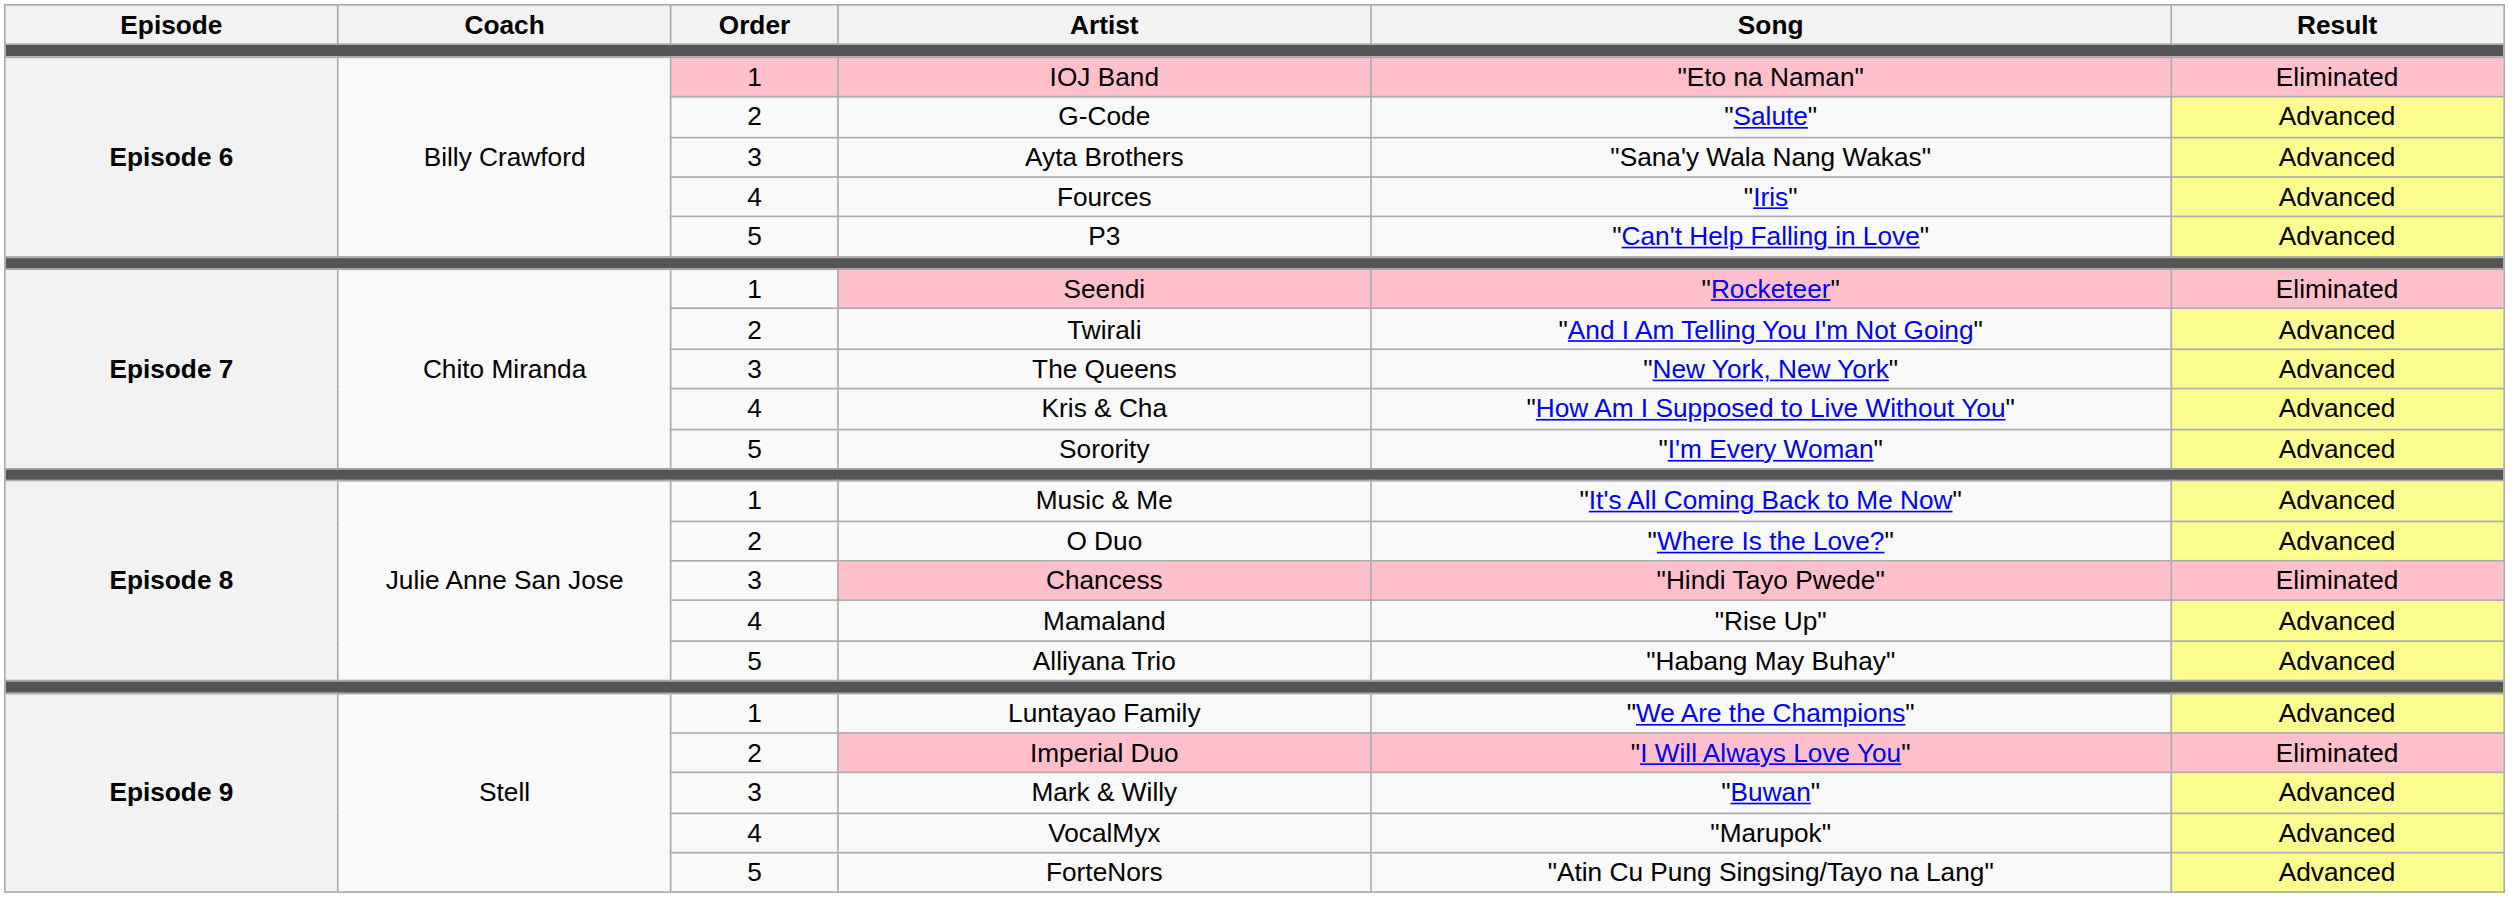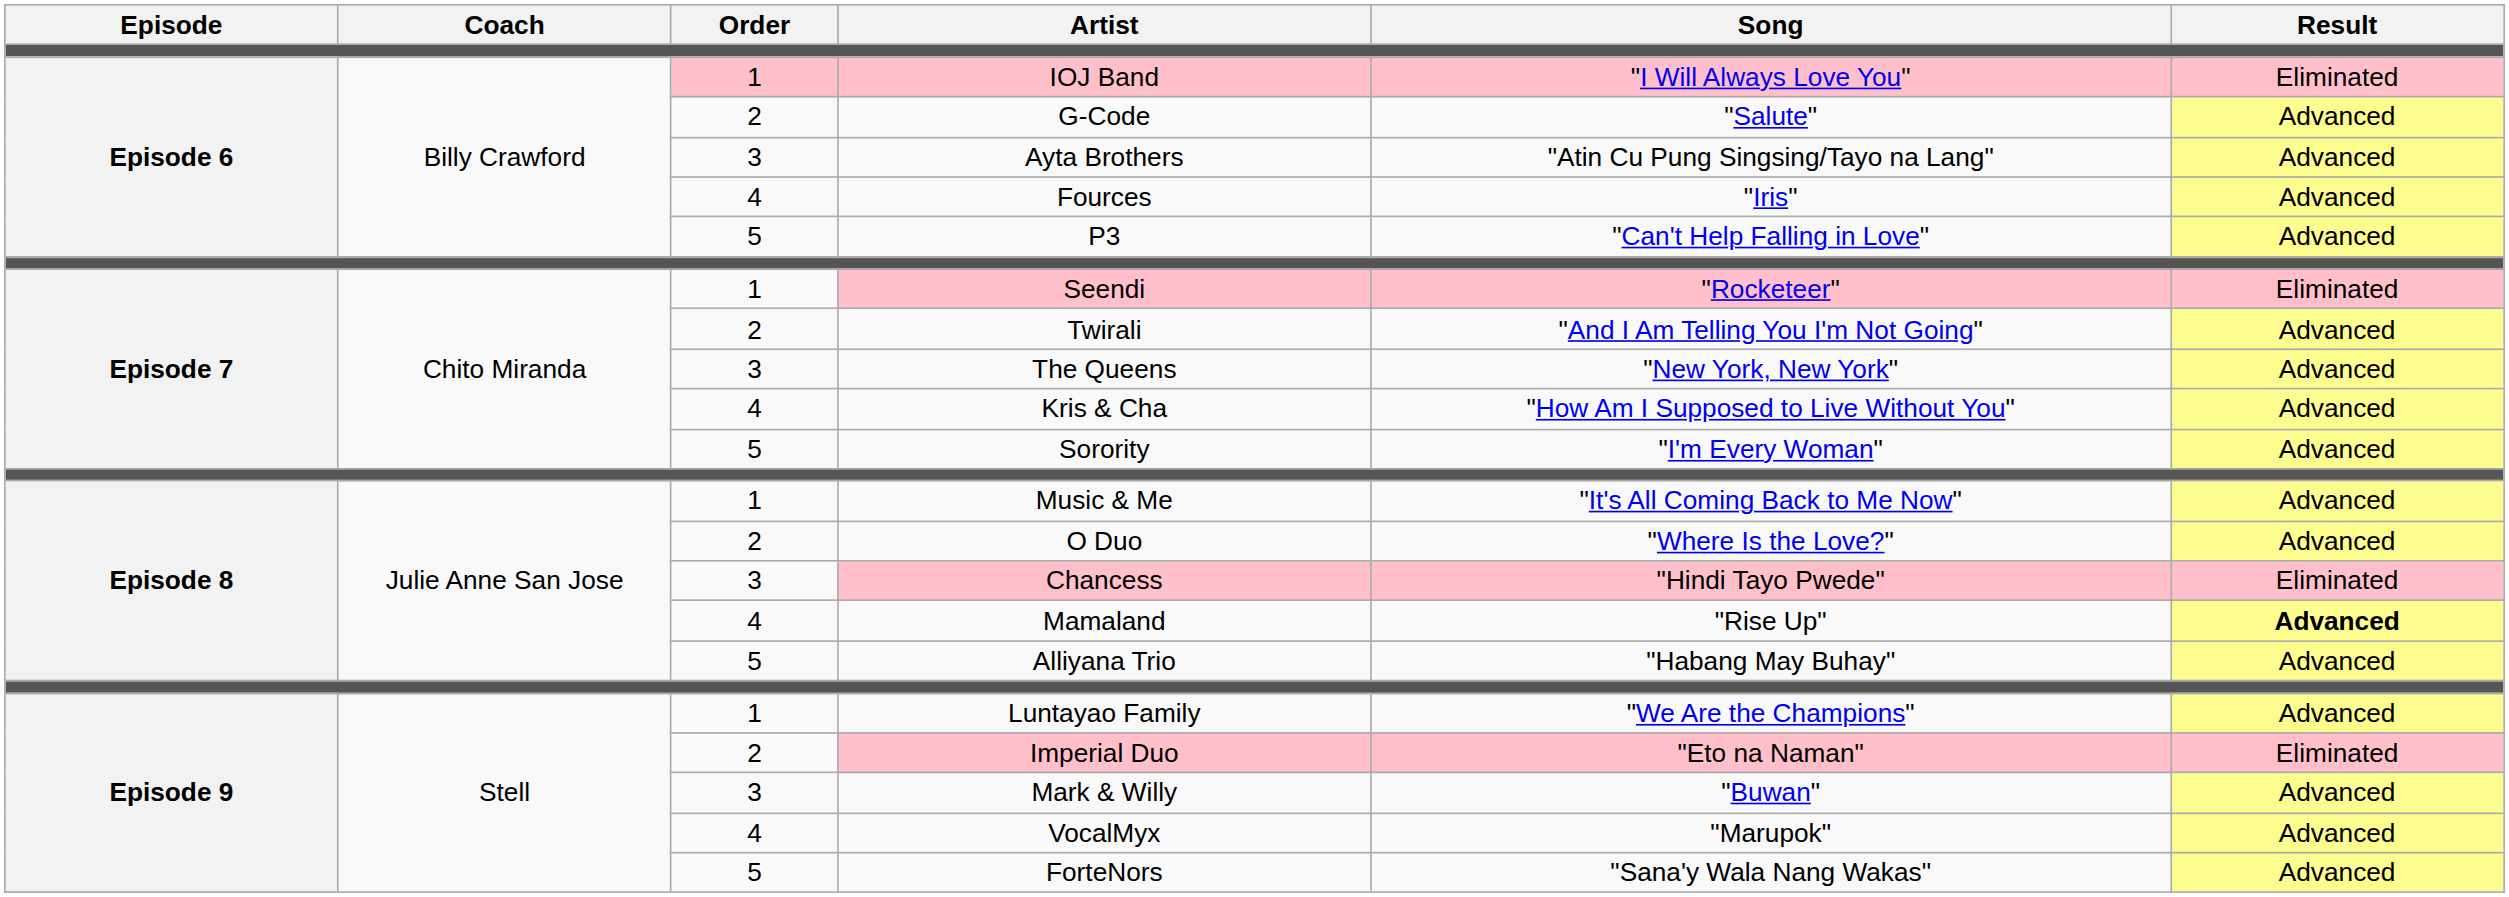(1771, 77) "Eto na Naman" -> (1771, 77) "I Will Always Love You"
(1771, 157) "Sana'y Wala Nang Wakas" -> (1771, 157) "Atin Cu Pung Singsing/Tayo na Lang"
(2337, 621) normal -> (2337, 621) bold
(1771, 753) "I Will Always Love You" -> (1771, 753) "Eto na Naman"
(1771, 873) "Atin Cu Pung Singsing/Tayo na Lang" -> (1771, 873) "Sana'y Wala Nang Wakas"
